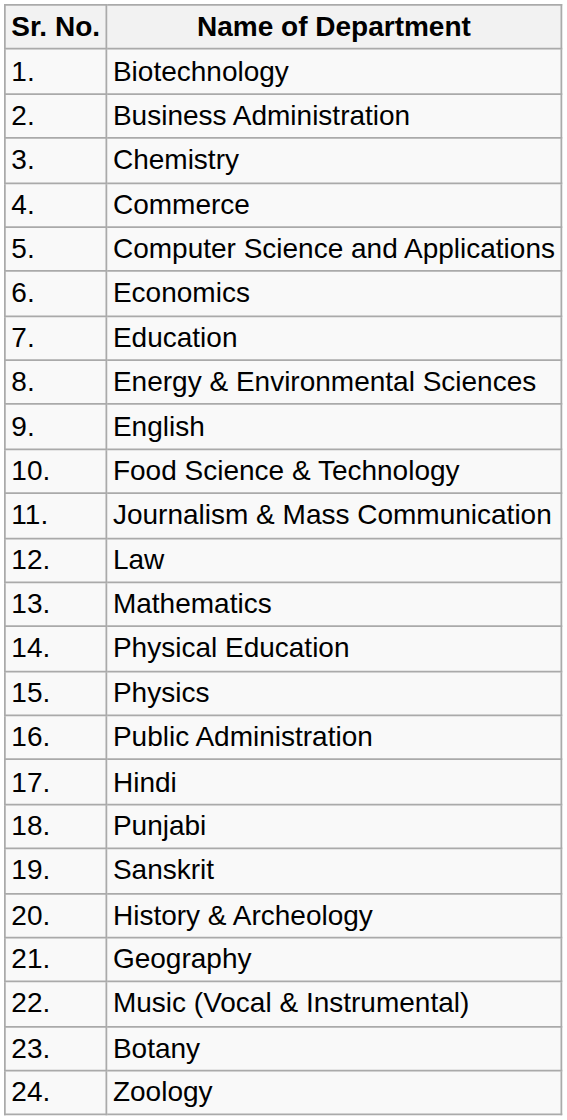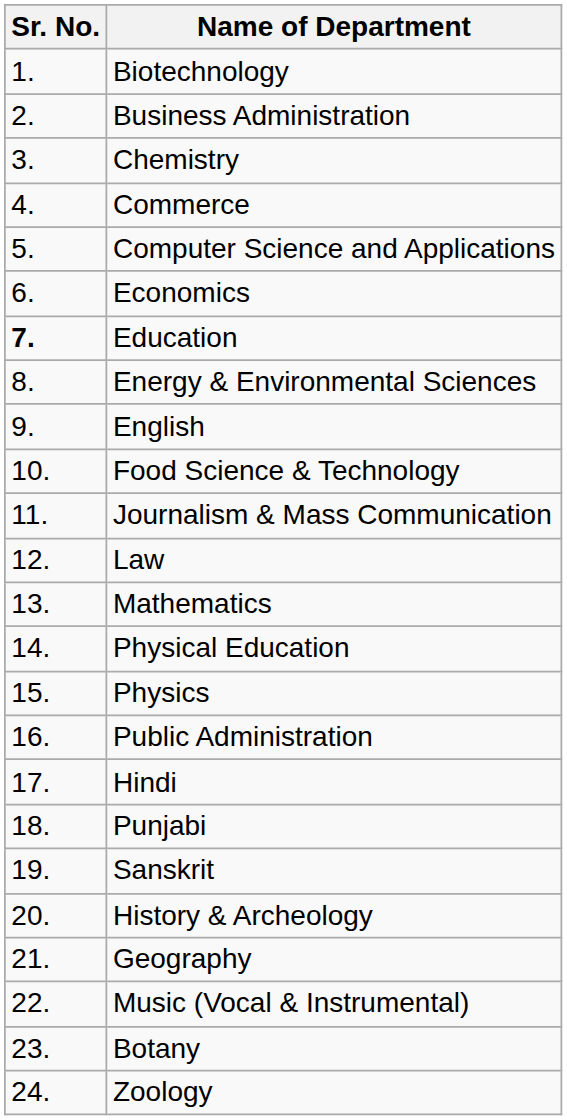(23, 337) normal -> (23, 337) bold
